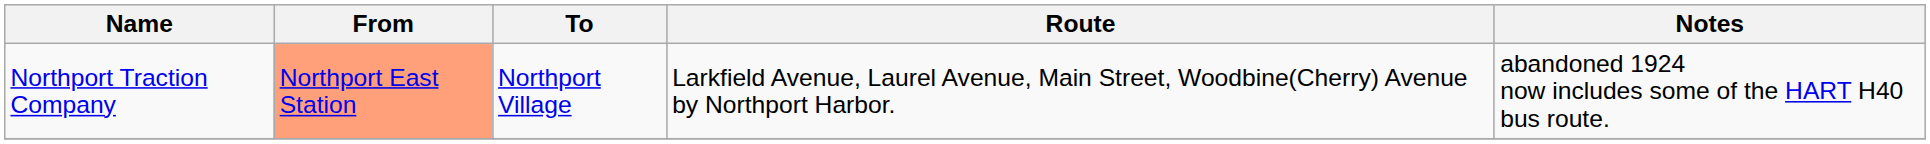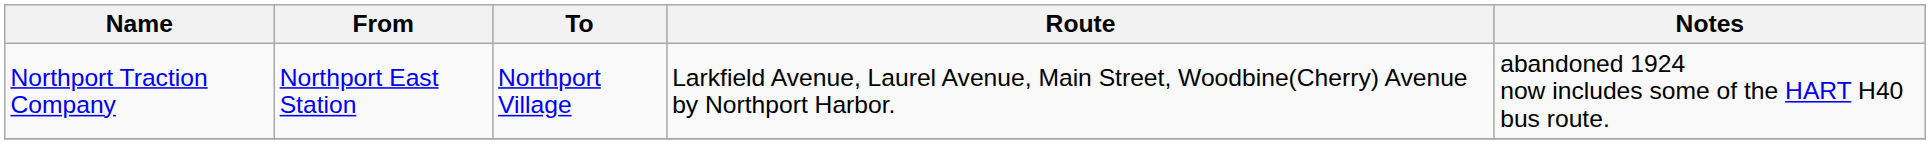(359, 90) lightsalmon background -> (359, 90) no background
